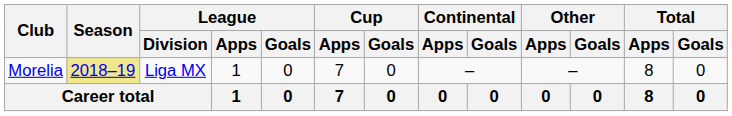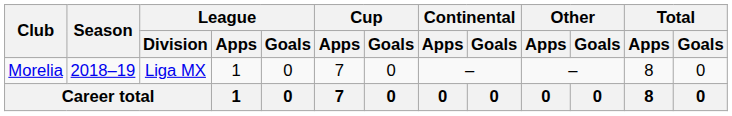(103, 70) khaki background -> (103, 70) no background
